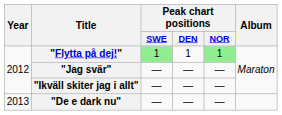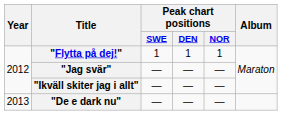(157, 54) lightgreen background -> (157, 54) no background
(219, 54) lightgreen background -> (219, 54) no background
